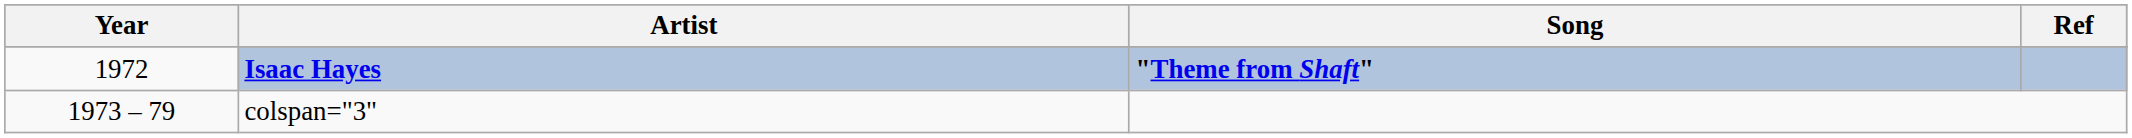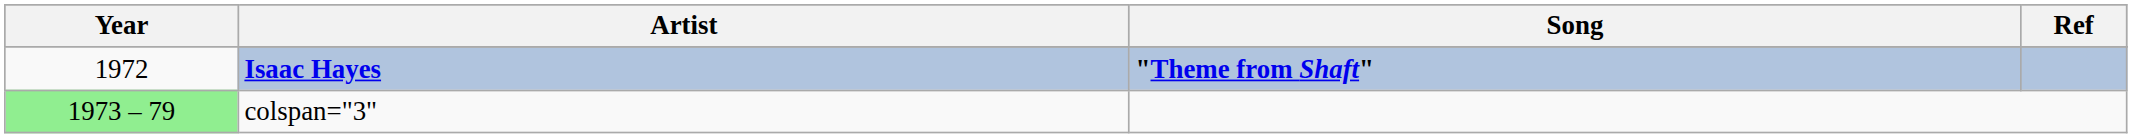(122, 111) no background -> (122, 111) lightgreen background
